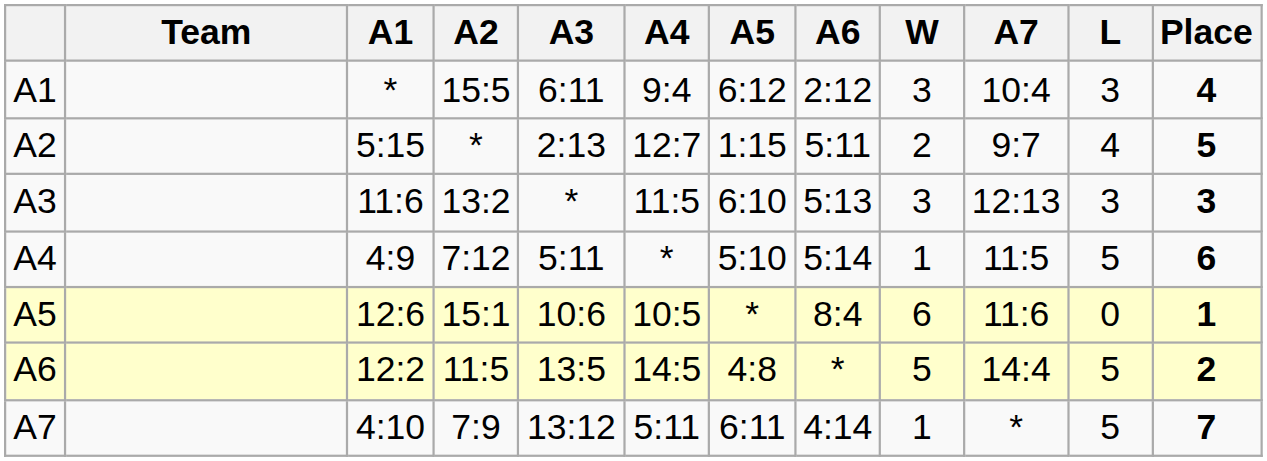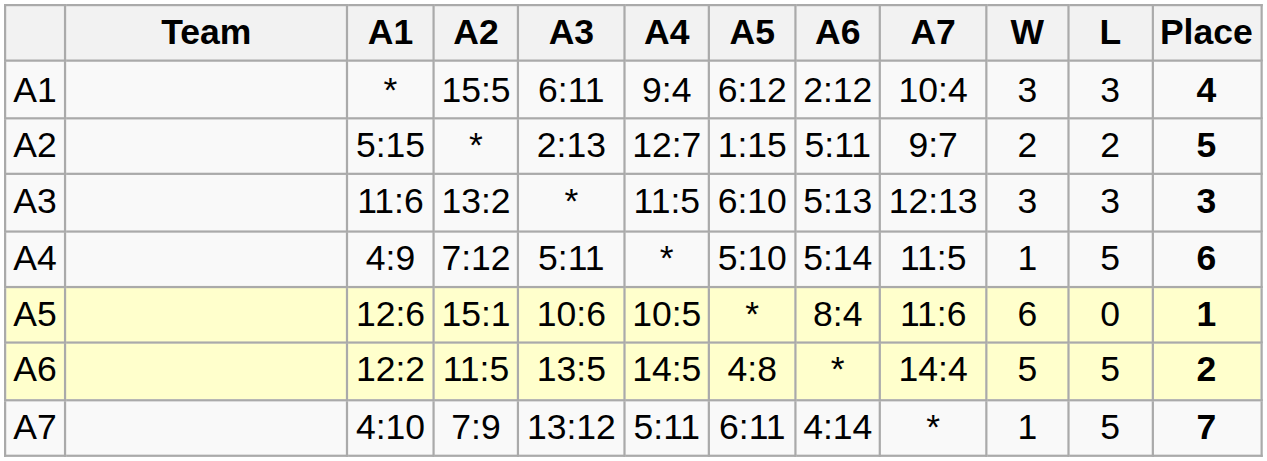columns swapped: (1016, 32) <-> (922, 32)
(1110, 145) 4 -> (1110, 145) 2
